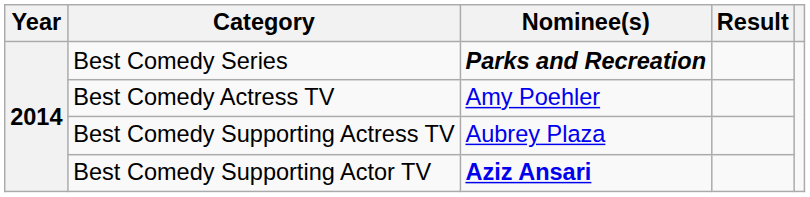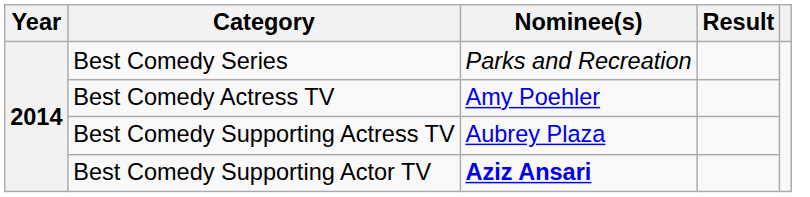(586, 60) bold -> (579, 60) normal
